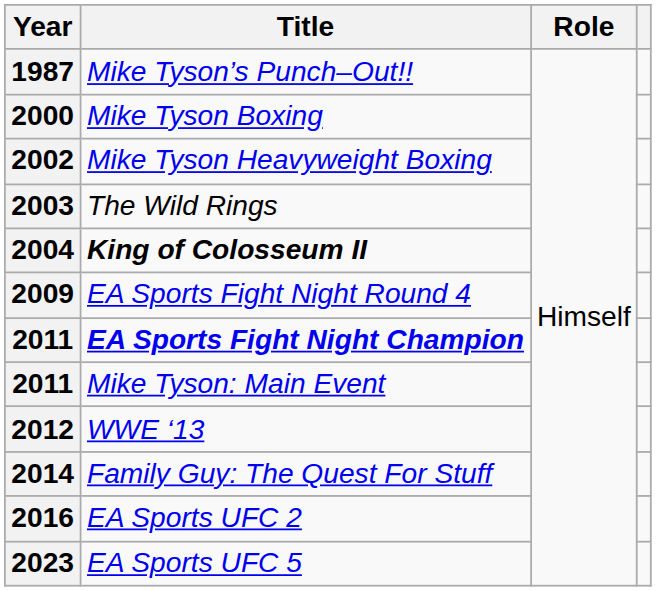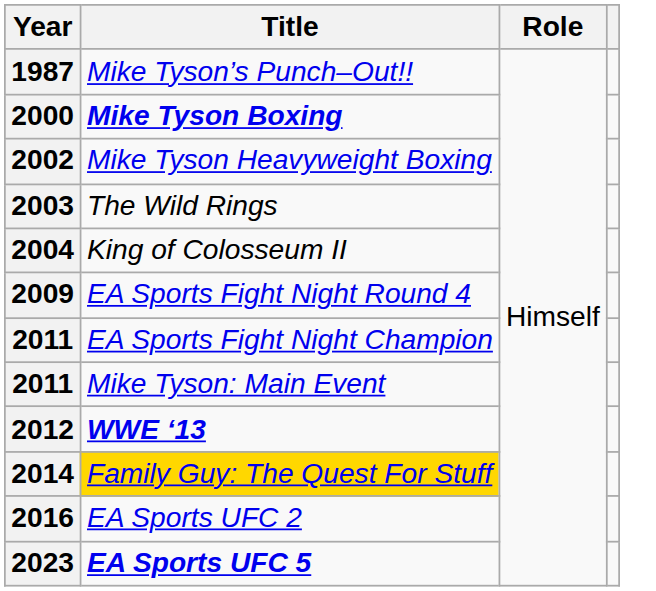(205, 116) normal -> (215, 116) bold
(227, 250) bold -> (217, 250) normal
(305, 339) bold -> (290, 339) normal
(146, 428) normal -> (146, 428) bold
(290, 473) no background -> (290, 473) gold background
(194, 562) normal -> (199, 562) bold
